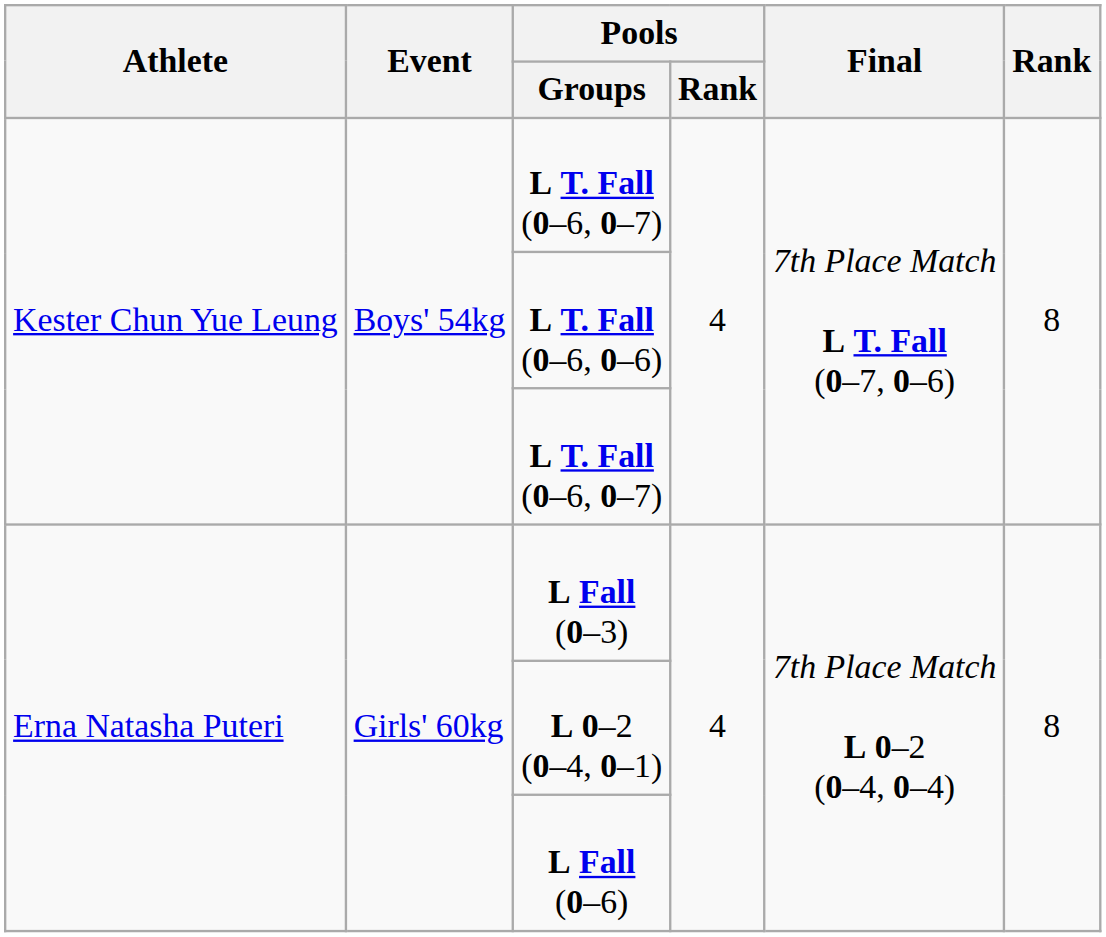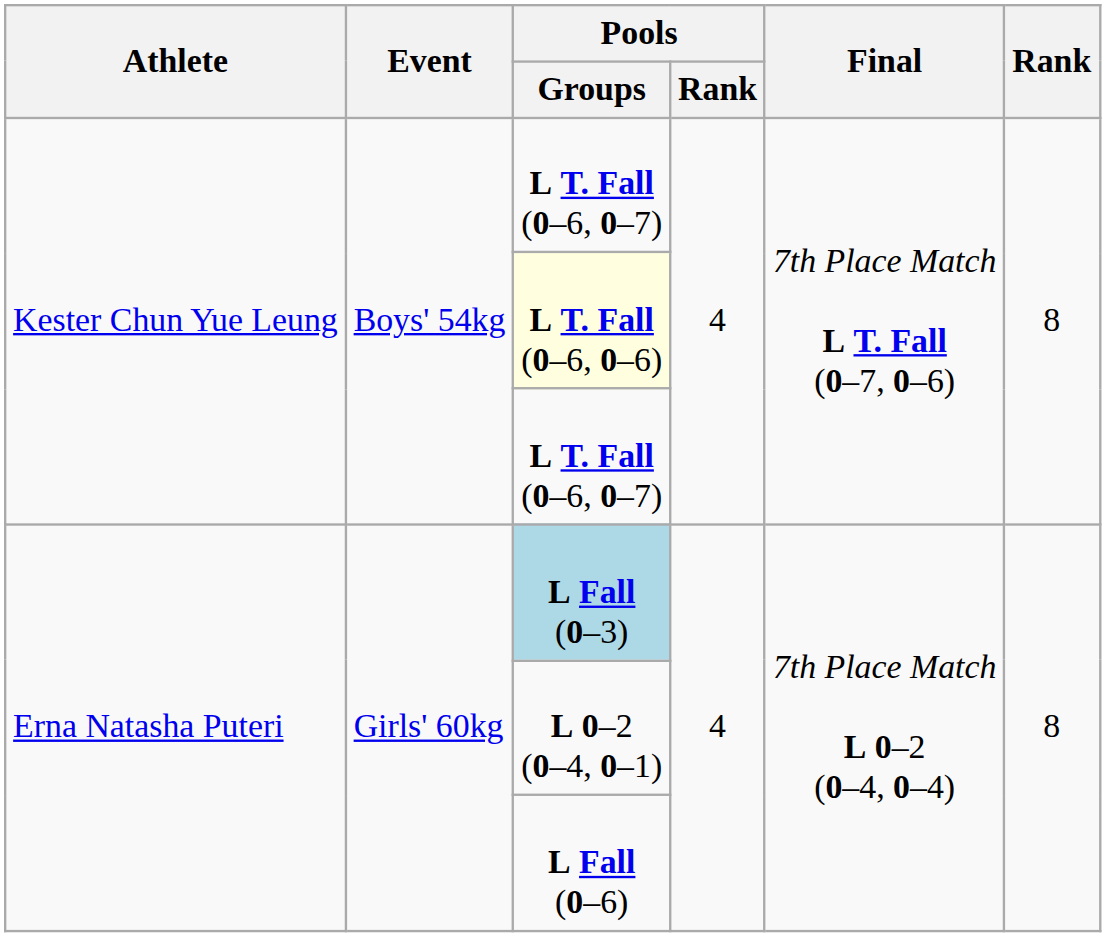(592, 340) no background -> (592, 340) lightyellow background
(592, 611) no background -> (592, 611) lightblue background
